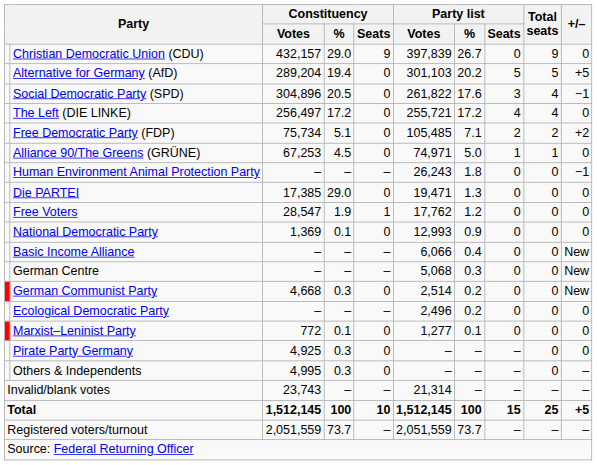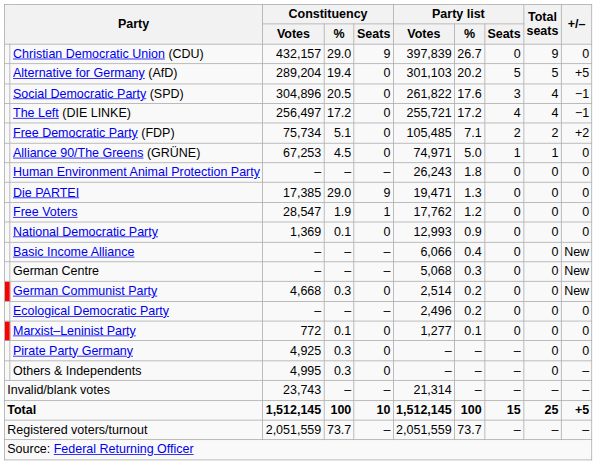(586, 113) 0 -> (582, 113) −1
(582, 172) −1 -> (586, 172) 0
(387, 192) 0 -> (387, 192) 9
